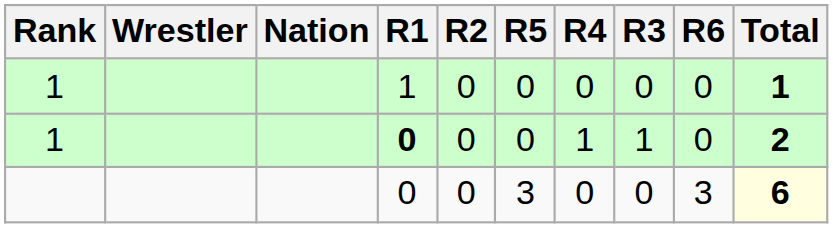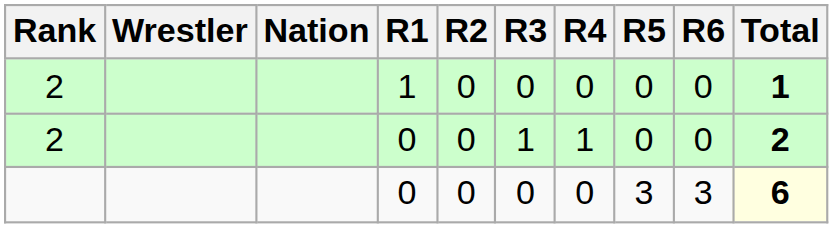columns swapped: (644, 31) <-> (526, 31)
(55, 85) 1 -> (55, 85) 2
(55, 139) 1 -> (55, 139) 2
(407, 139) bold -> (407, 139) normal
